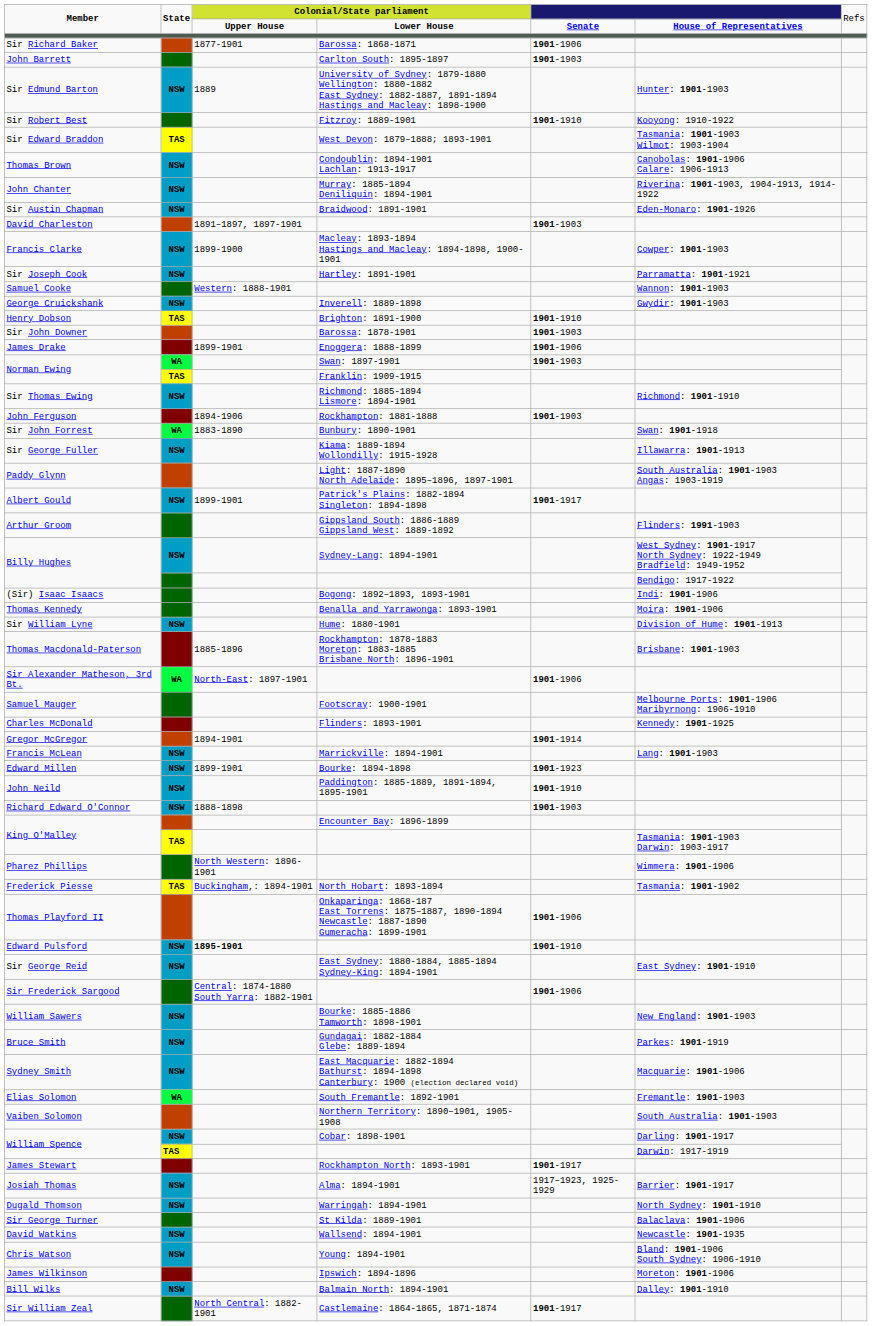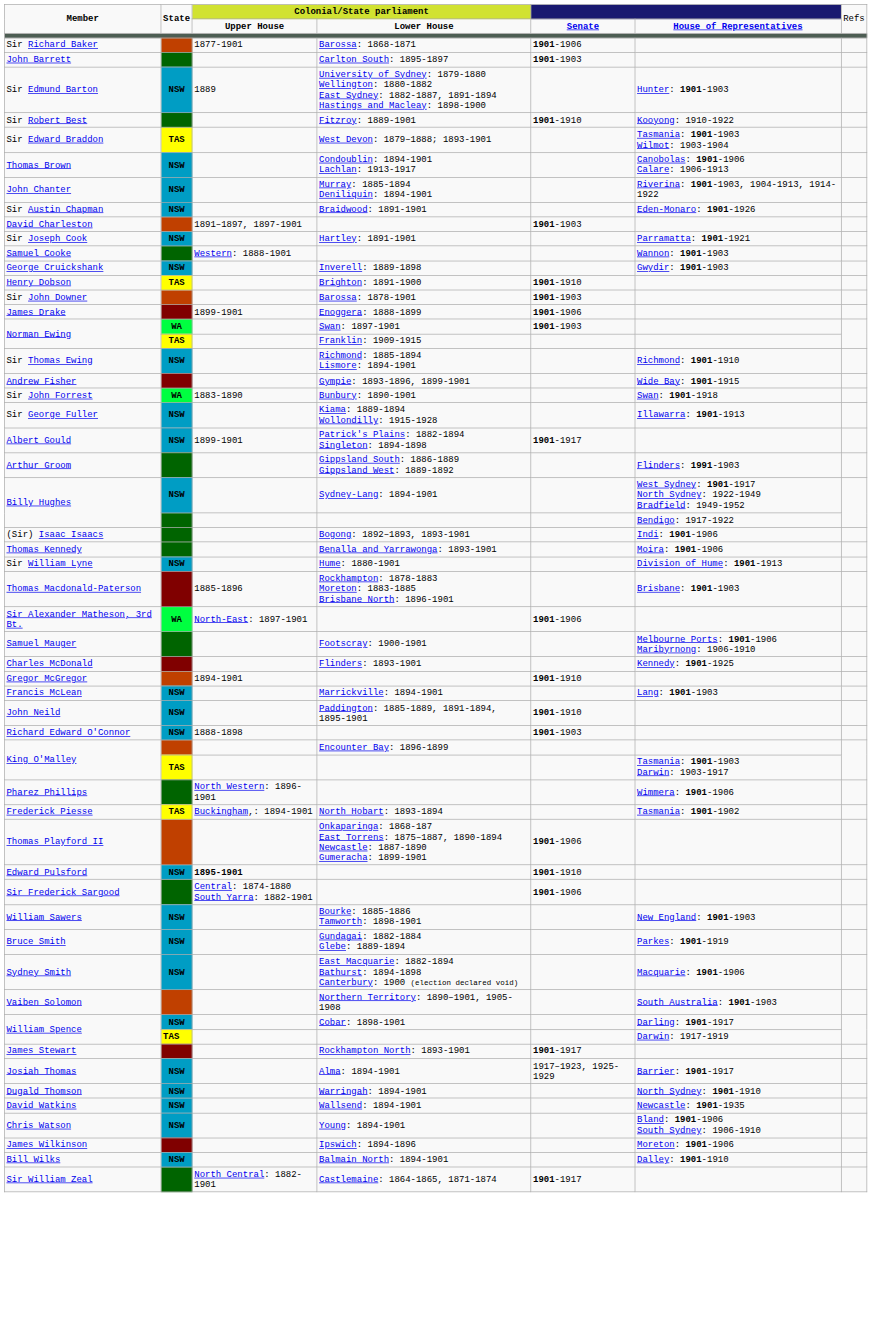- row: (44, 249)
- row: (41, 416)
+ row: (41, 381)
- row: (36, 475)
(557, 739) 1901-1914 -> (557, 679) 1901-1910
- row: (41, 768)
- row: (47, 967)
- row: (41, 1097)
- row: (52, 1220)
